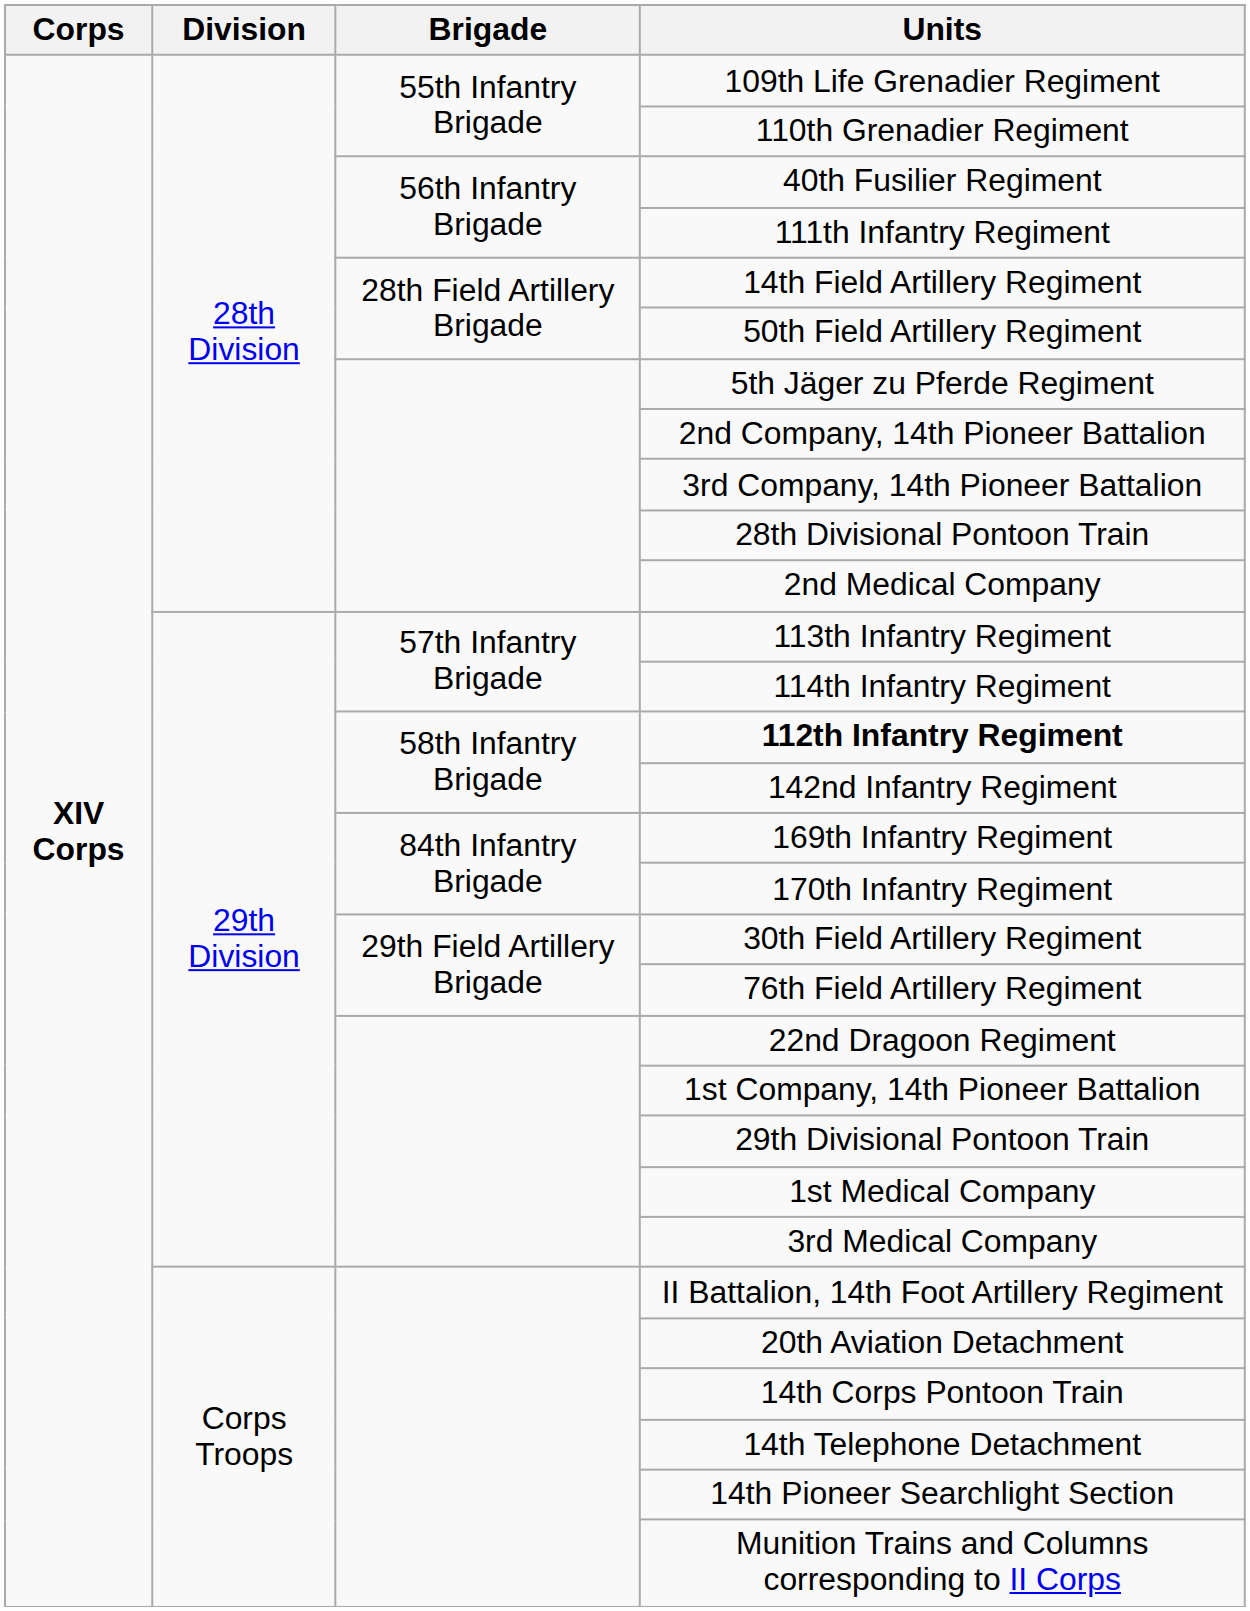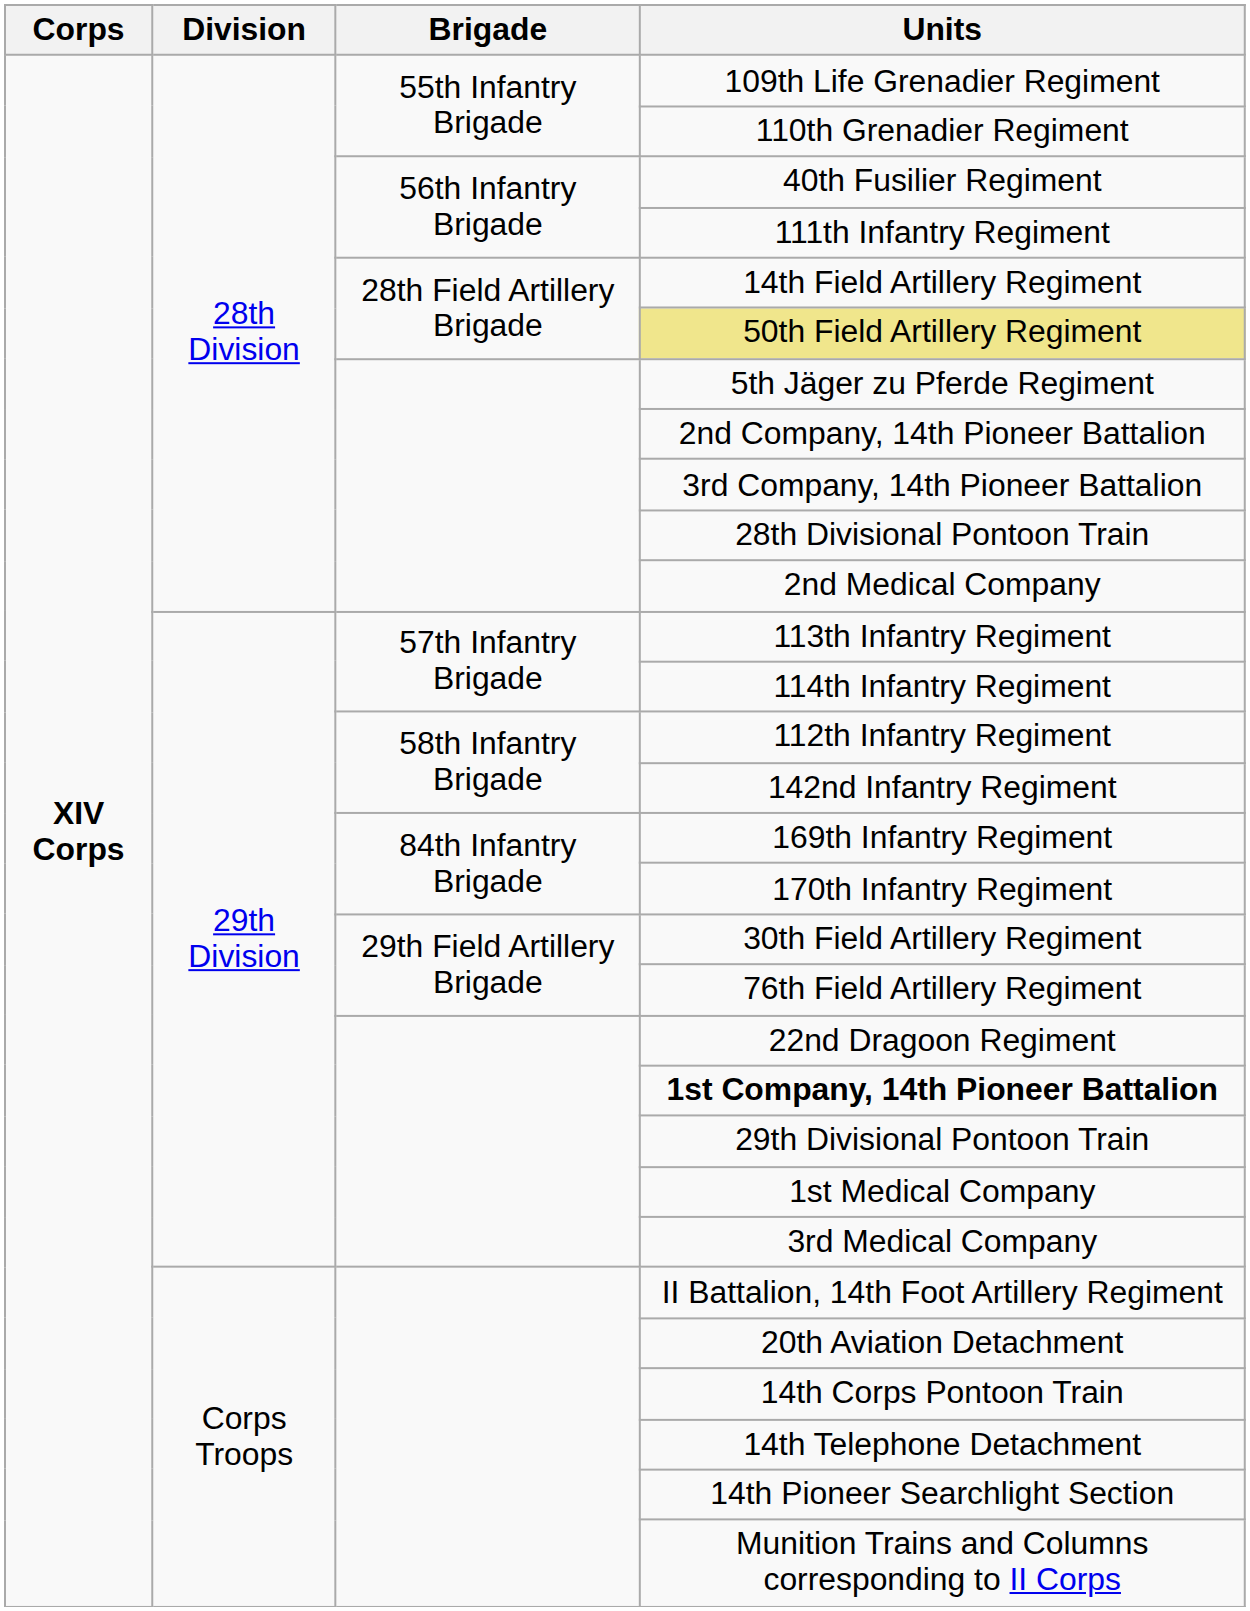(942, 332) no background -> (942, 332) khaki background
(942, 736) bold -> (942, 736) normal
(942, 1090) normal -> (942, 1090) bold
